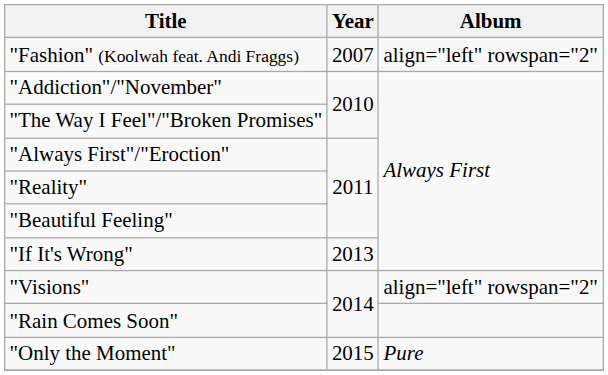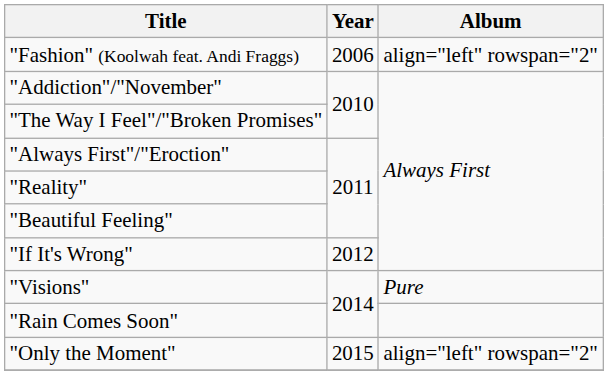(353, 54) 2007 -> (353, 54) 2006
(353, 253) 2013 -> (353, 253) 2012
(491, 287) align="left" rowspan="2" -> (403, 287) Pure
(403, 353) Pure -> (491, 353) align="left" rowspan="2"
